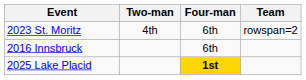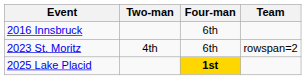rows swapped: (45, 48) <-> (44, 30)
